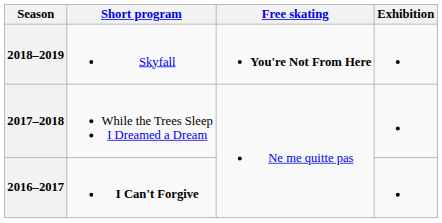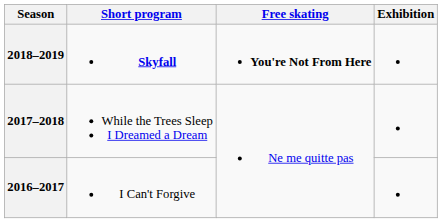(141, 61) normal -> (141, 61) bold
(141, 195) bold -> (141, 195) normal
